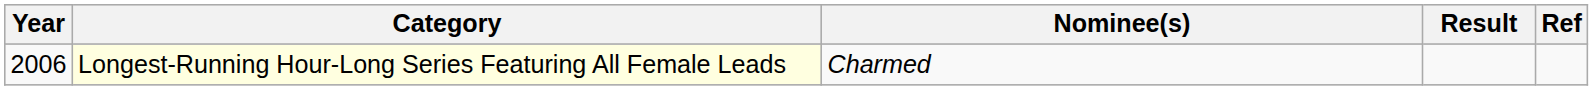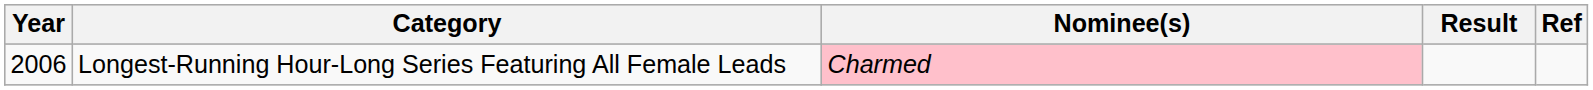(432, 64) lightyellow background -> (432, 64) no background
(879, 64) no background -> (879, 64) pink background
